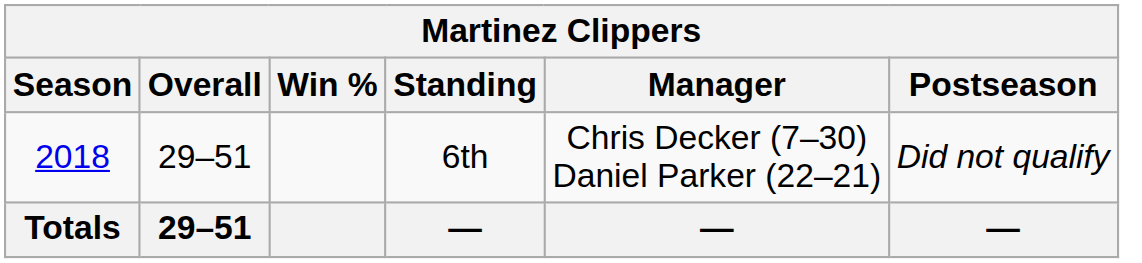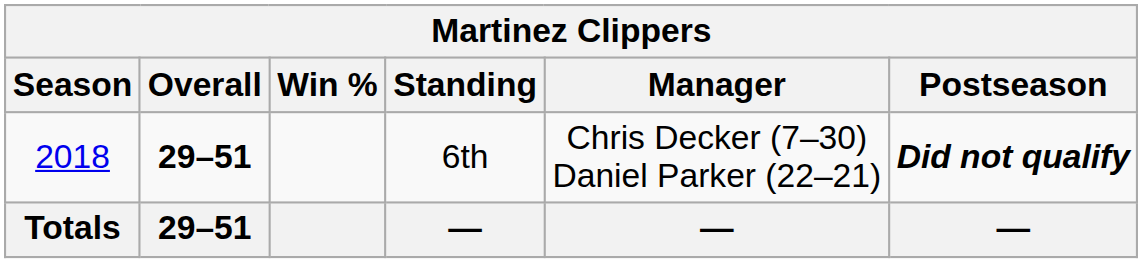(205, 156) normal -> (205, 156) bold
(1003, 156) normal -> (1013, 156) bold
